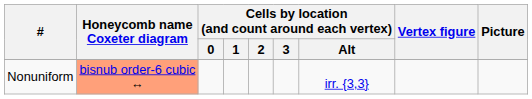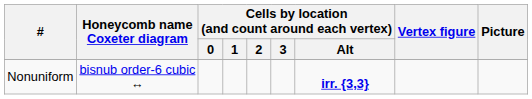(137, 76) lightsalmon background -> (137, 76) no background
(347, 84) normal -> (345, 84) bold
